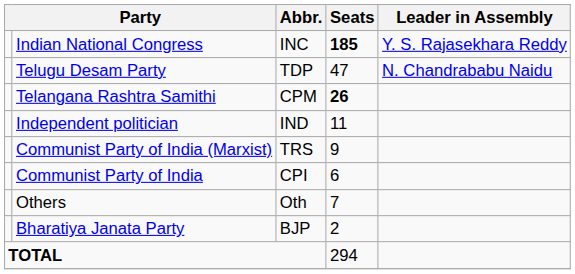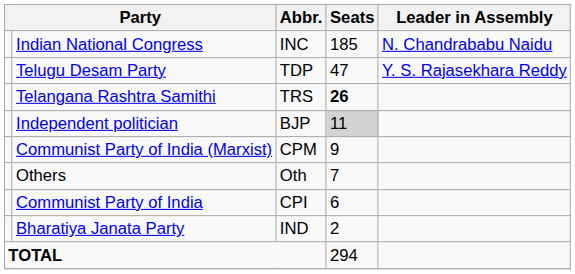(344, 44) bold -> (344, 44) normal
(474, 44) Y. S. Rajasekhara Reddy -> (467, 44) N. Chandrababu Naidu
(467, 70) N. Chandrababu Naidu -> (474, 70) Y. S. Rajasekhara Reddy
(298, 96) CPM -> (296, 96) TRS
(294, 123) IND -> (295, 123) BJP
(339, 123) no background -> (339, 123) lightgrey background
(296, 149) TRS -> (298, 149) CPM
rows swapped: (41, 202) <-> (109, 176)
(295, 228) BJP -> (294, 228) IND
